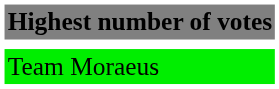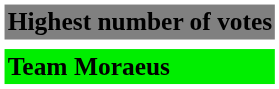(83, 66) normal -> (89, 66) bold
